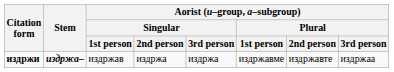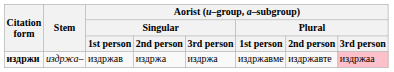(65, 59) bold -> (65, 59) normal
(358, 59) no background -> (357, 59) pink background
